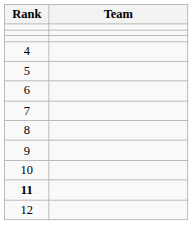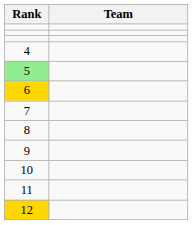(27, 71) no background -> (27, 71) lightgreen background
(27, 91) no background -> (27, 91) gold background
(27, 189) bold -> (27, 189) normal
(27, 209) no background -> (27, 209) gold background
